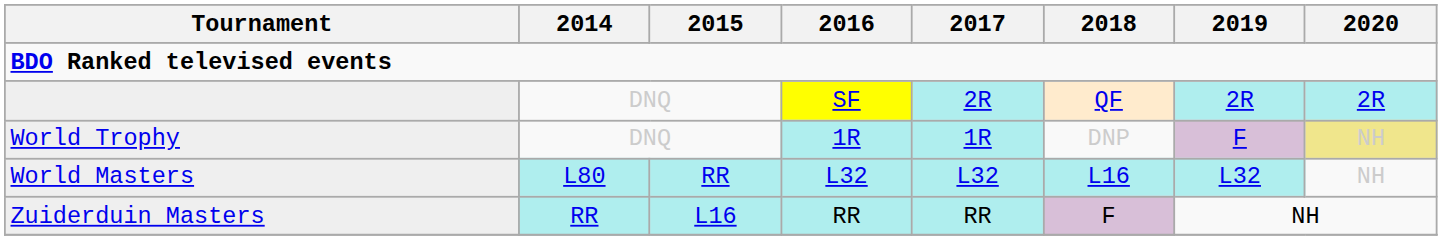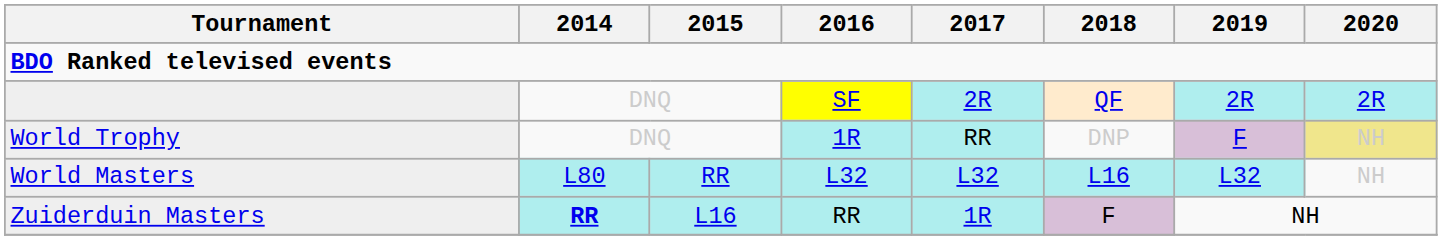(978, 139) 1R -> (978, 139) RR
(584, 216) normal -> (584, 216) bold
(978, 216) RR -> (978, 216) 1R
